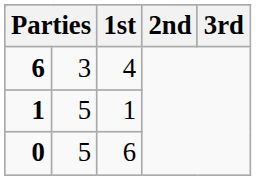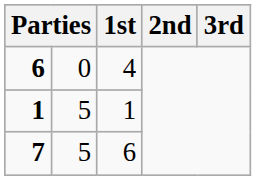(84, 68) 3 -> (84, 68) 0
(38, 152) 0 -> (38, 152) 7
